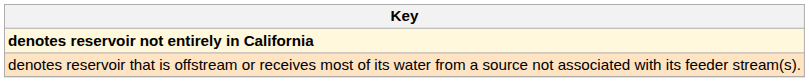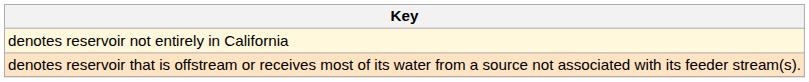(161, 40) bold -> (148, 40) normal
